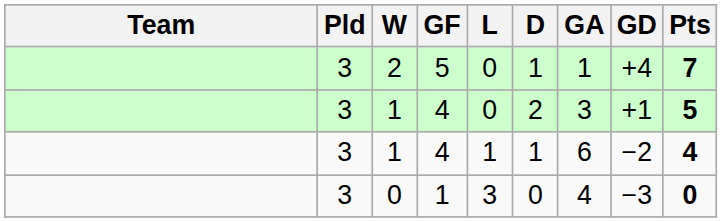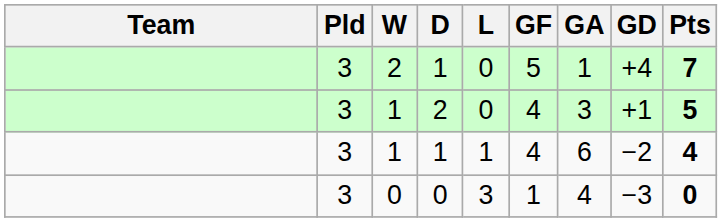columns swapped: (535, 25) <-> (442, 25)
